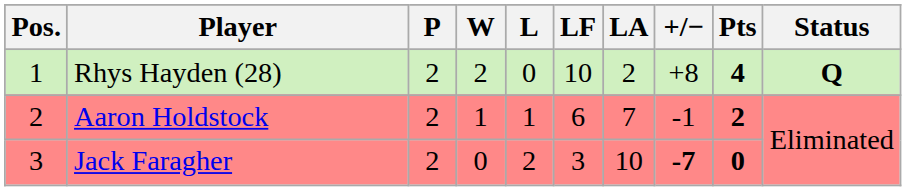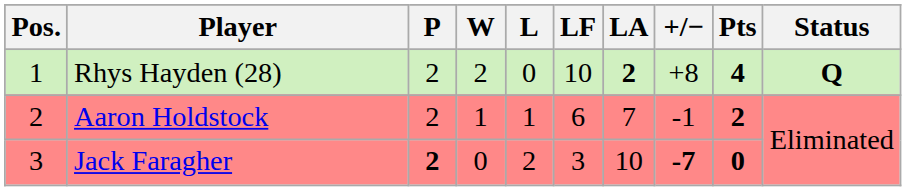(629, 71) normal -> (629, 71) bold
(432, 161) normal -> (432, 161) bold
